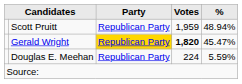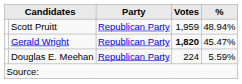(134, 42) gold background -> (134, 42) no background
